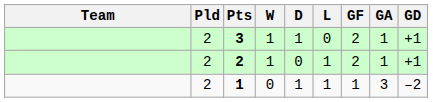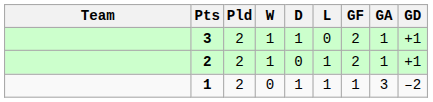columns swapped: (240, 16) <-> (207, 16)
